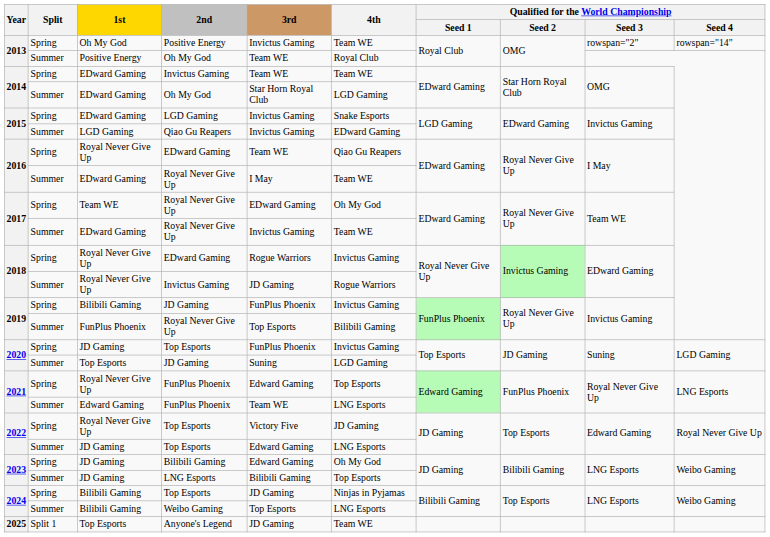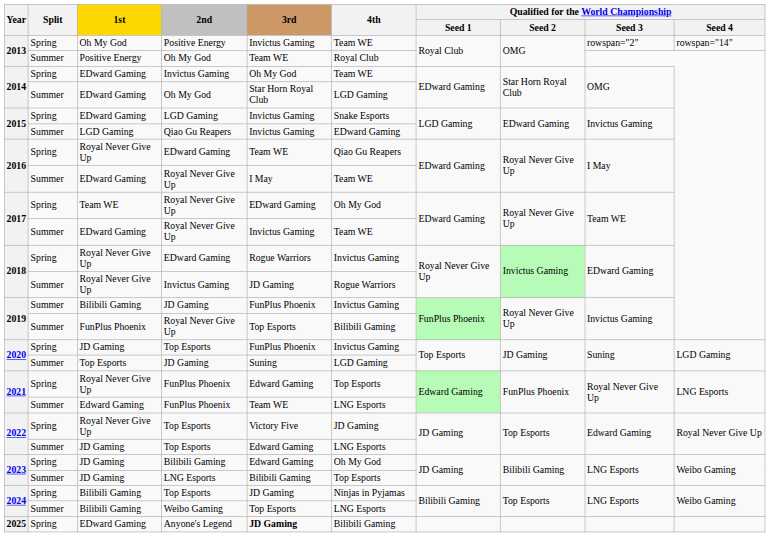(269, 74) Team WE -> (273, 74) Oh My God
(44, 305) Spring -> (47, 305) Summer
(43, 524) Split 1 -> (44, 524) Spring
(103, 524) Top Esports -> (113, 524) EDward Gaming
(272, 524) normal -> (273, 524) bold
(353, 524) Team WE -> (365, 524) Bilibili Gaming
